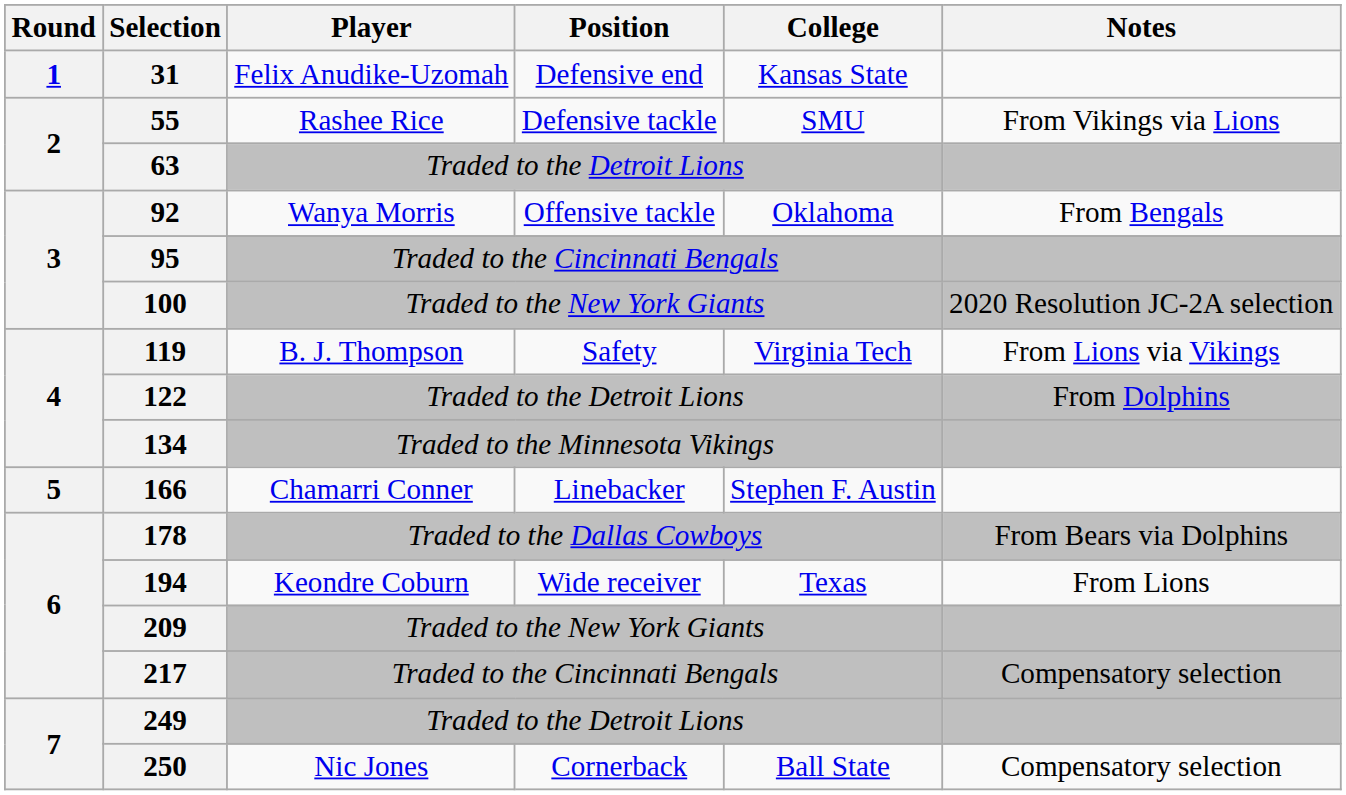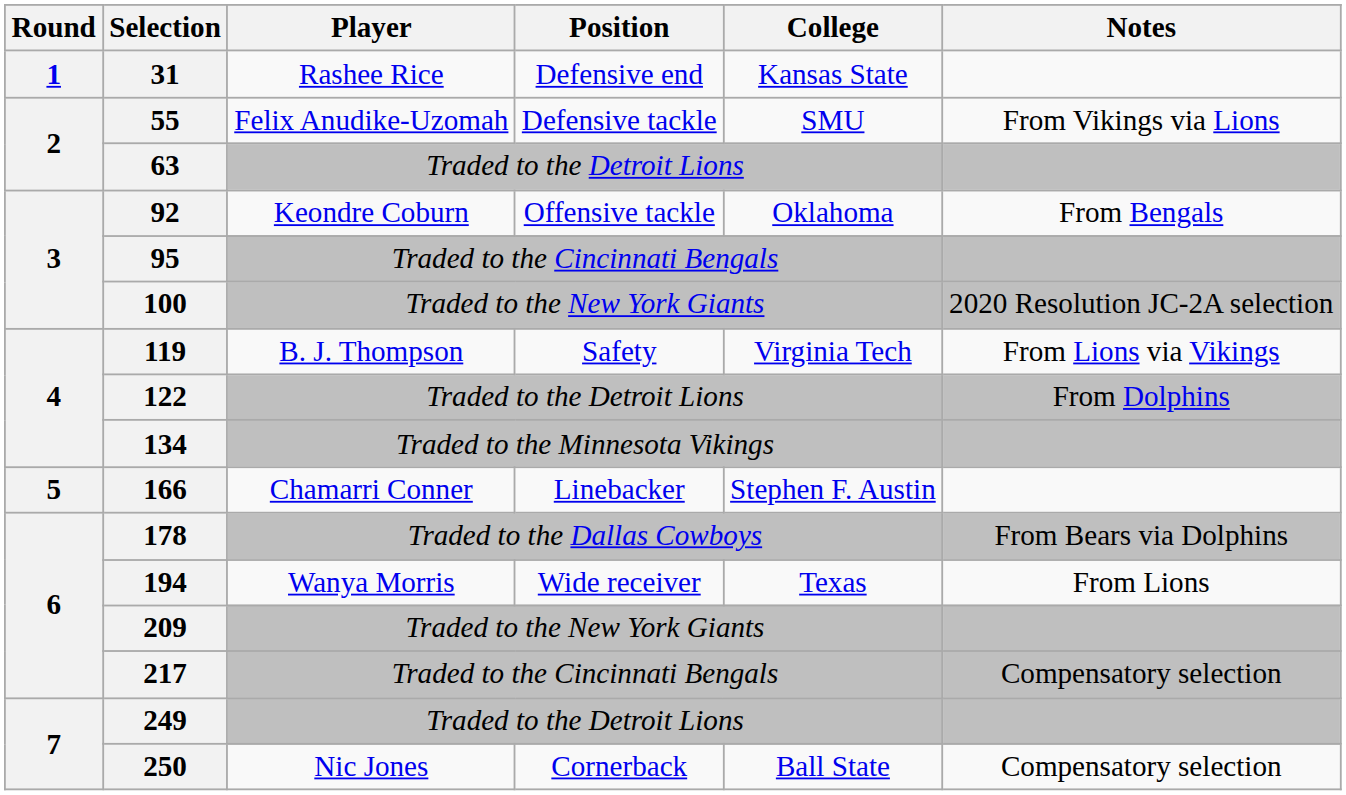(371, 73) Felix Anudike-Uzomah -> (371, 73) Rashee Rice
(371, 119) Rashee Rice -> (371, 119) Felix Anudike-Uzomah
(371, 212) Wanya Morris -> (371, 212) Keondre Coburn
(371, 581) Keondre Coburn -> (371, 581) Wanya Morris
